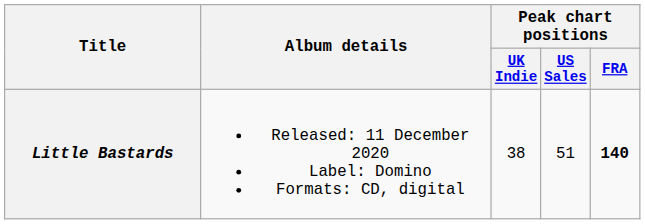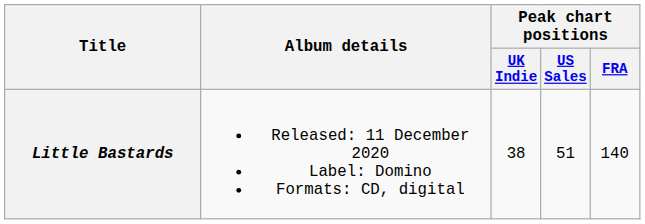(615, 154) bold -> (615, 154) normal
